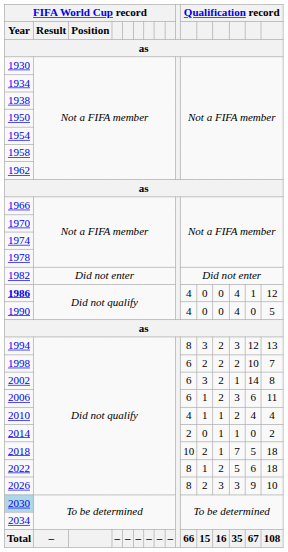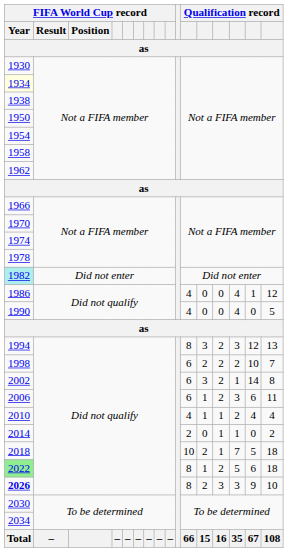(19, 83) no background -> (19, 83) lightyellow background
(19, 275) no background -> (19, 275) paleturquoise background
(19, 293) bold -> (19, 293) normal
(19, 468) no background -> (19, 468) lightgreen background
(19, 485) normal -> (19, 485) bold
(19, 503) lightblue background -> (19, 503) no background
